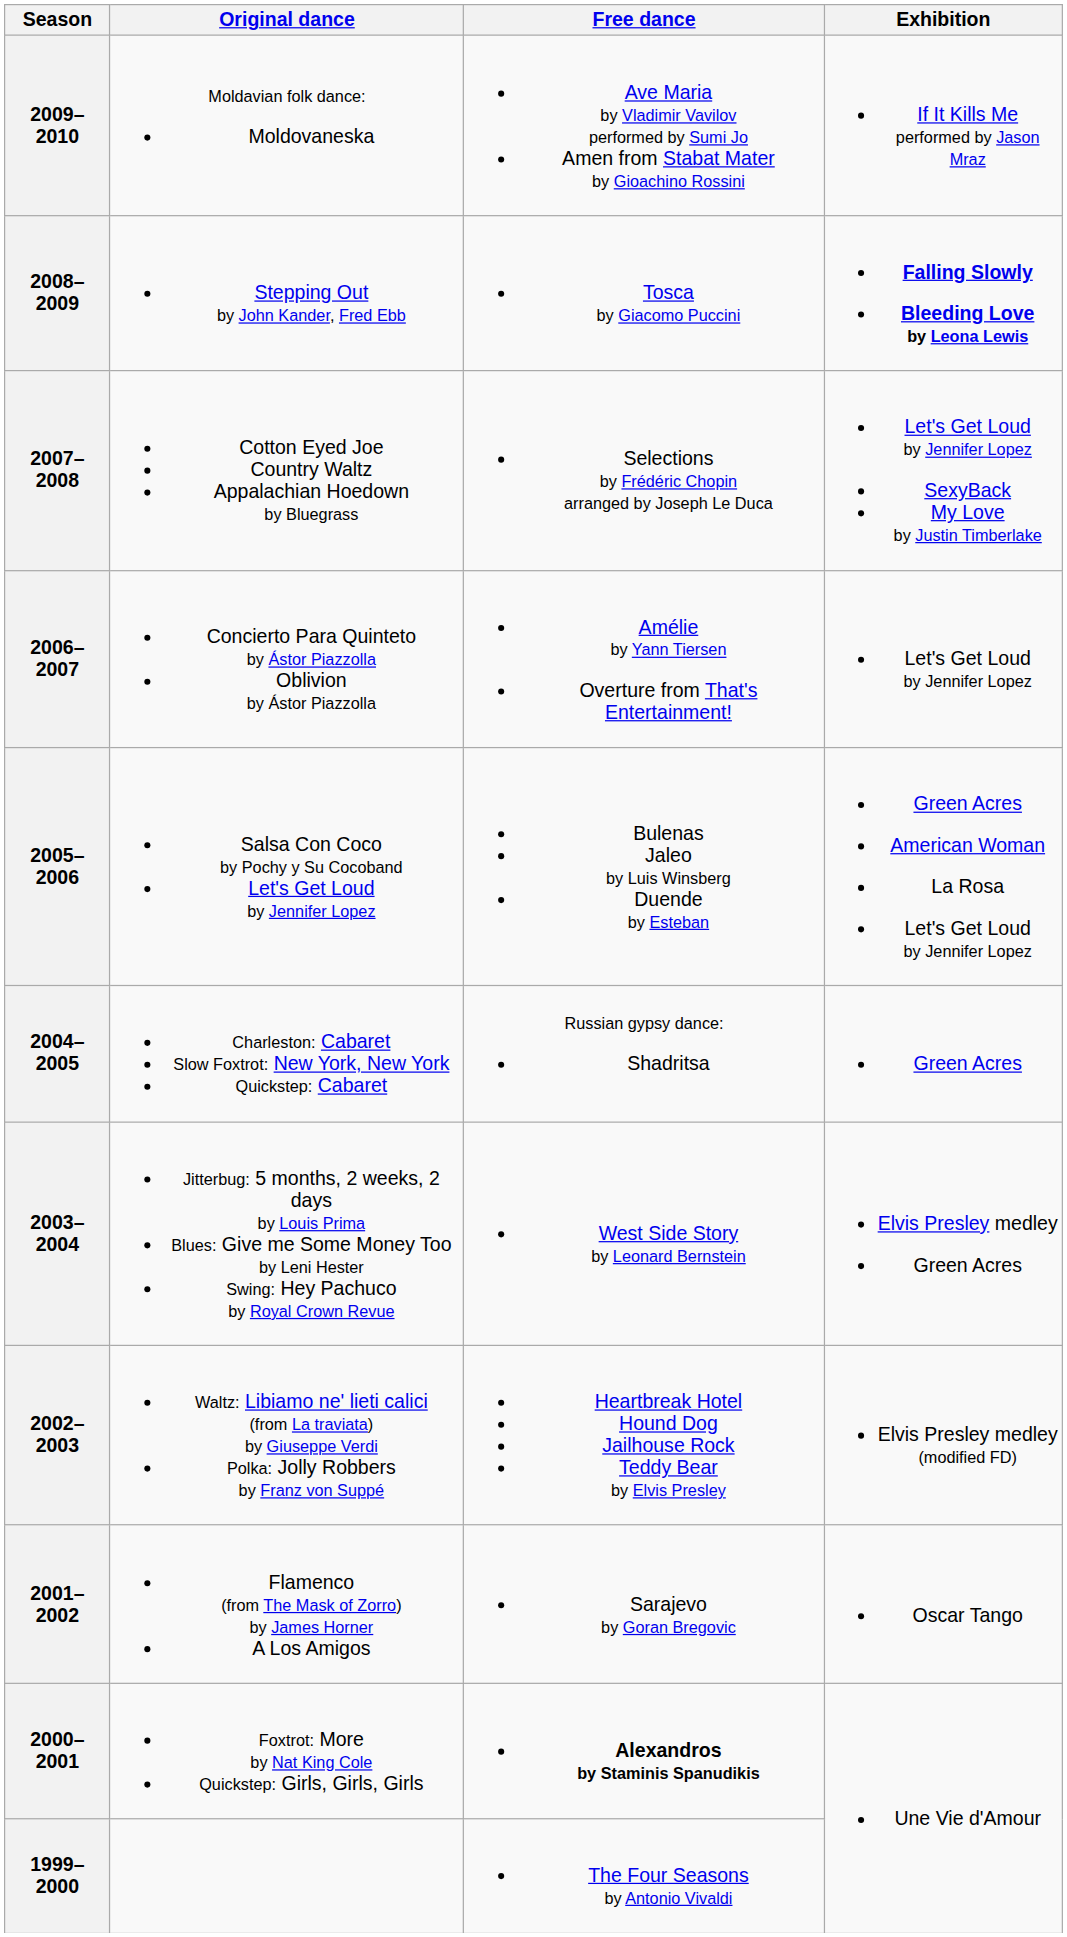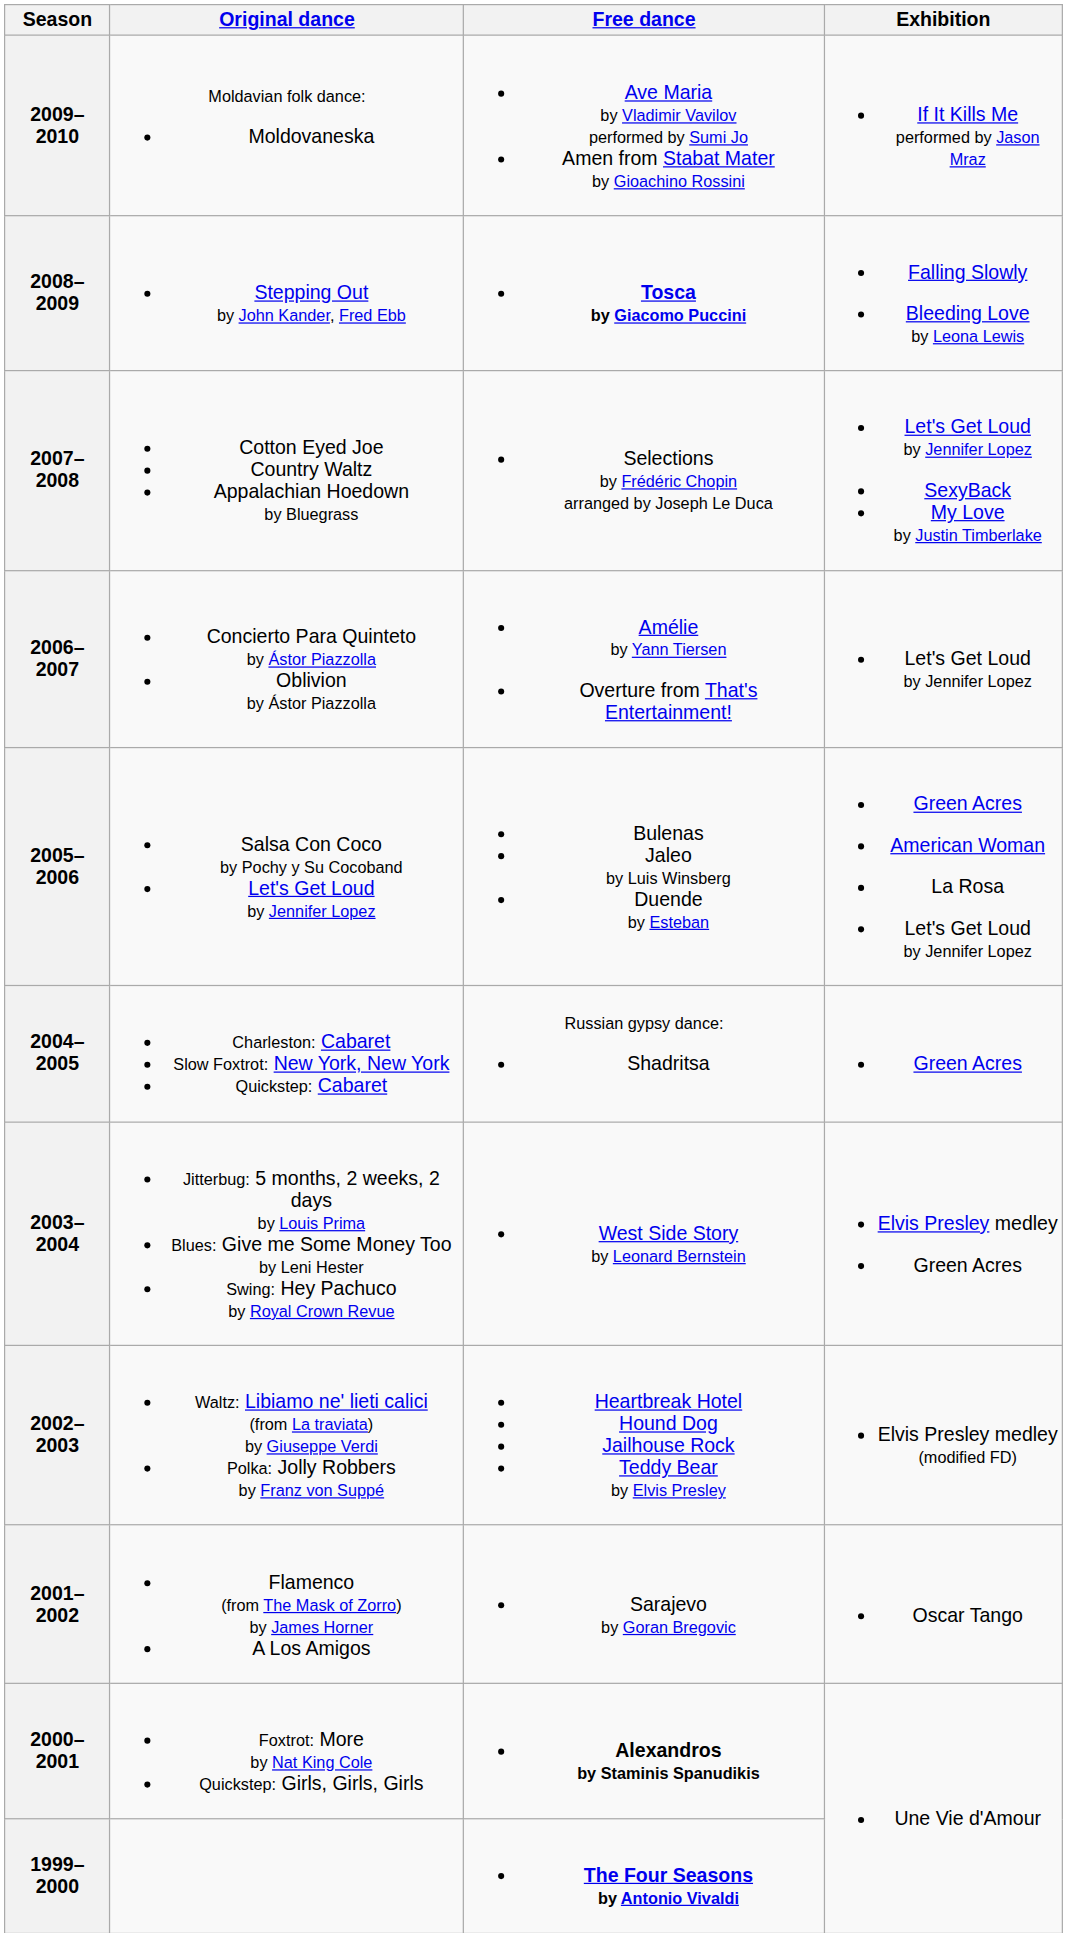(644, 304) normal -> (644, 304) bold
(943, 304) bold -> (943, 304) normal
(644, 1887) normal -> (644, 1887) bold
